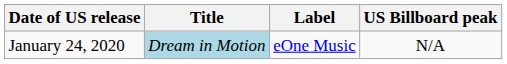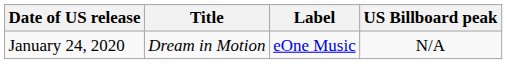(207, 44) lightblue background -> (207, 44) no background
